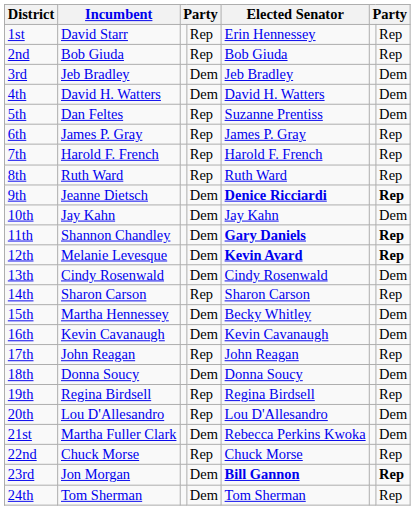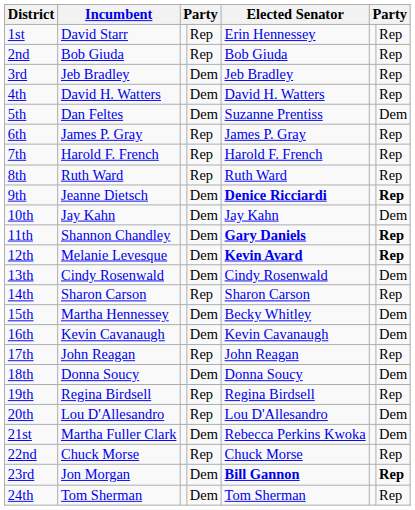(393, 74) Dem -> (391, 74) Rep
(393, 94) Dem -> (391, 94) Rep
(201, 114) Rep -> (204, 114) Dem
